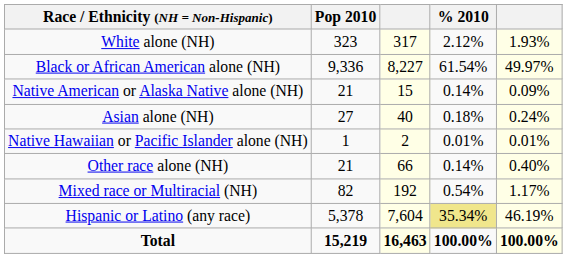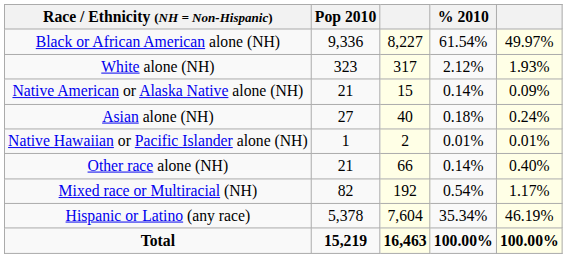rows swapped: (158, 41) <-> (158, 66)
(463, 215) khaki background -> (463, 215) no background
